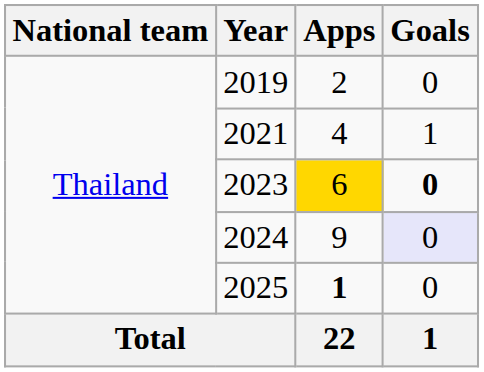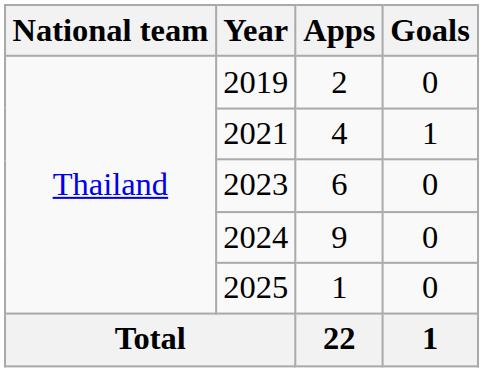(339, 184) gold background -> (339, 184) no background
(430, 184) bold -> (430, 184) normal
(430, 236) lavender background -> (430, 236) no background
(339, 287) bold -> (339, 287) normal
